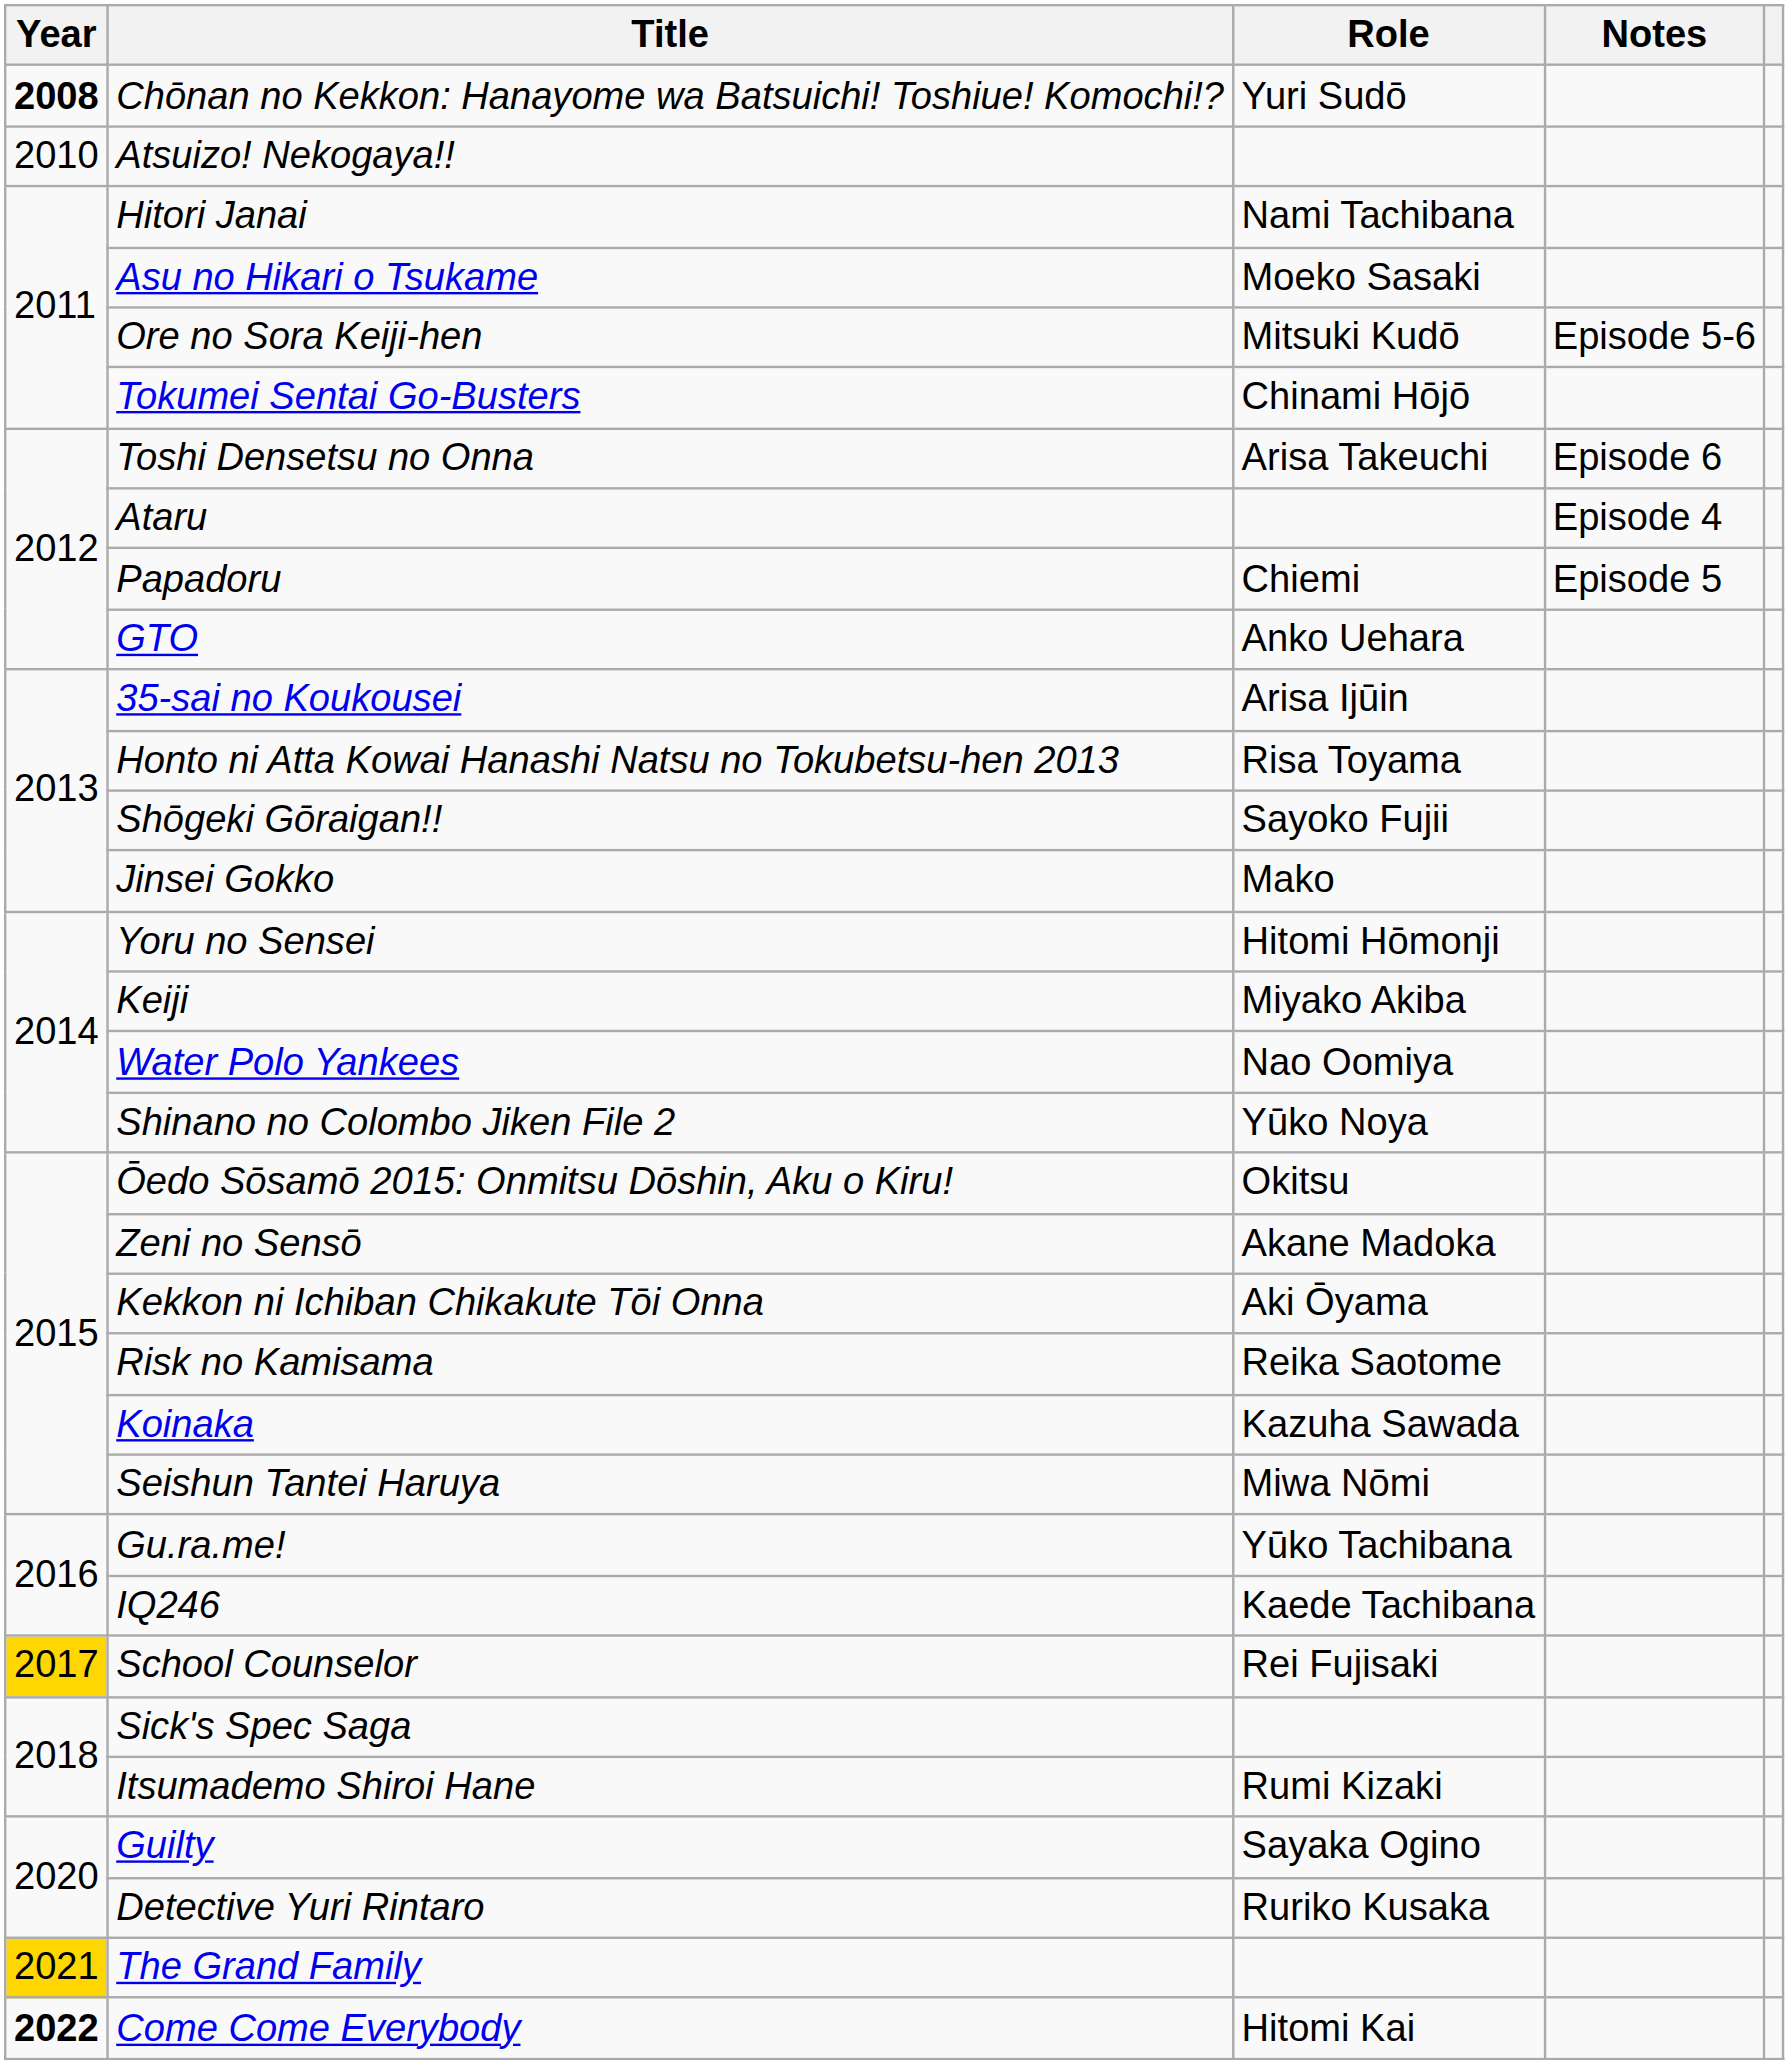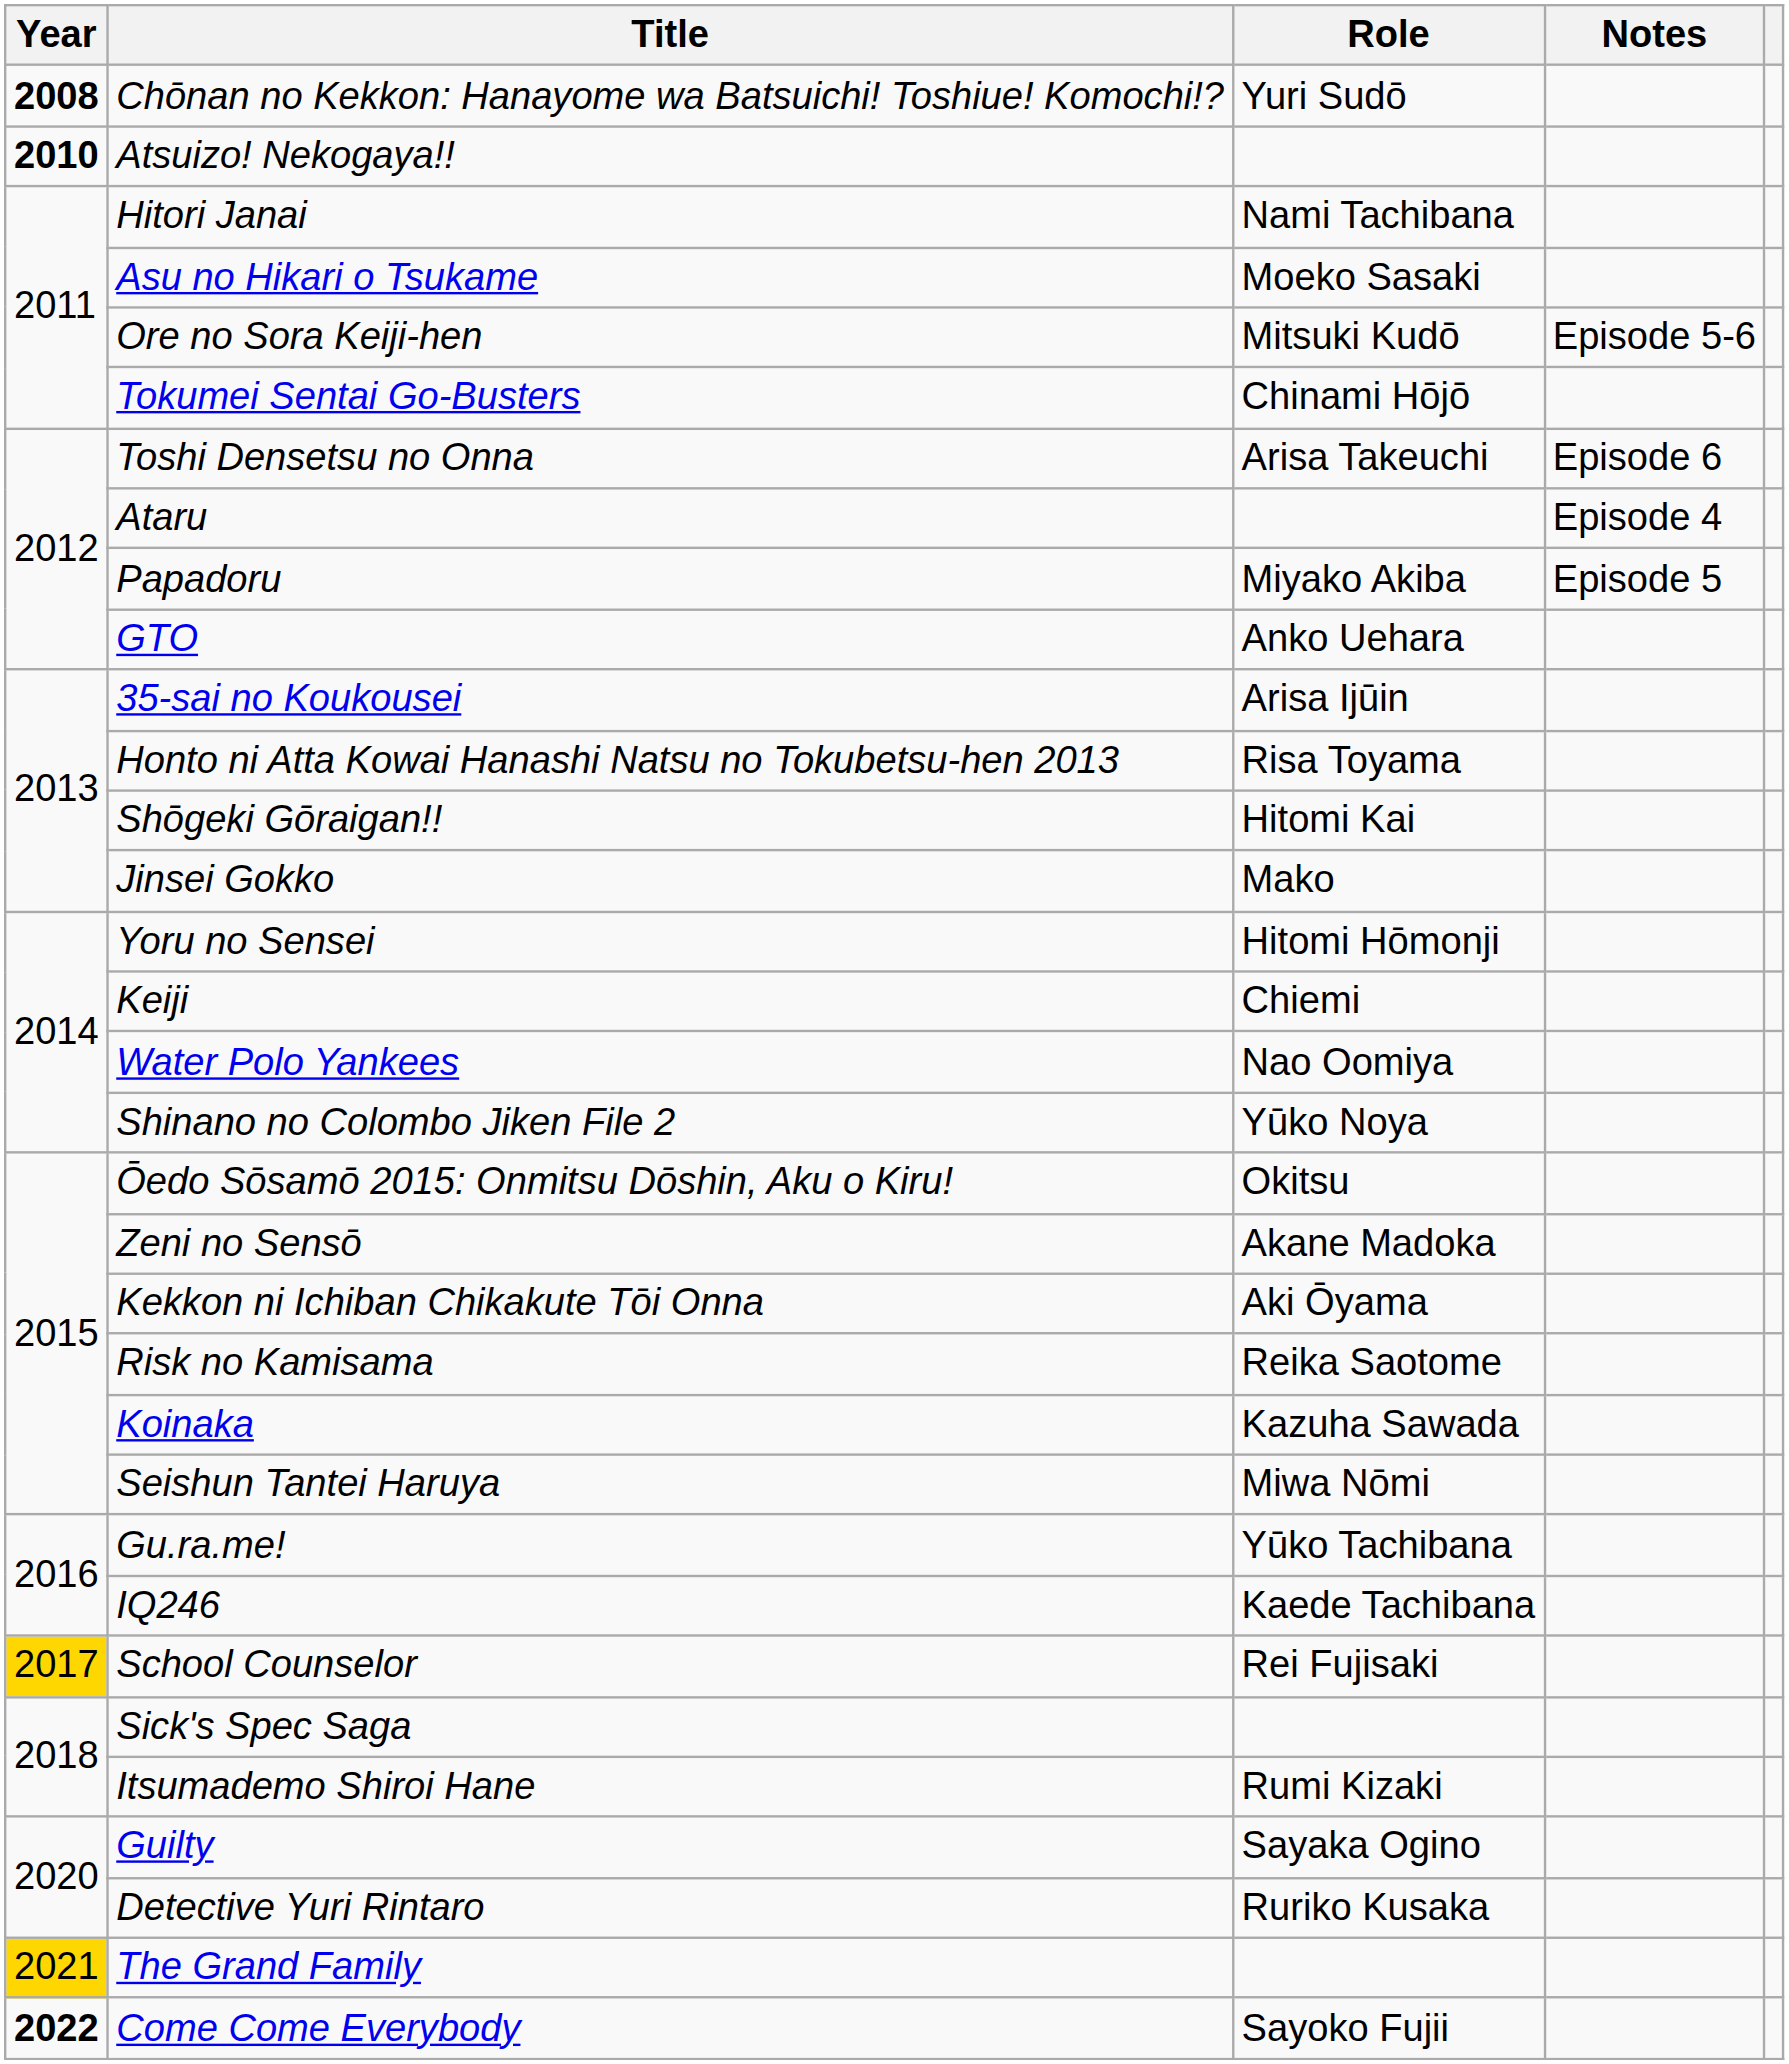(56, 155) normal -> (56, 155) bold
(1301, 578) Chiemi -> (1354, 578) Miyako Akiba
(1345, 819) Sayoko Fujii -> (1328, 819) Hitomi Kai
(1354, 1000) Miyako Akiba -> (1301, 1000) Chiemi
(1328, 2027) Hitomi Kai -> (1345, 2027) Sayoko Fujii
